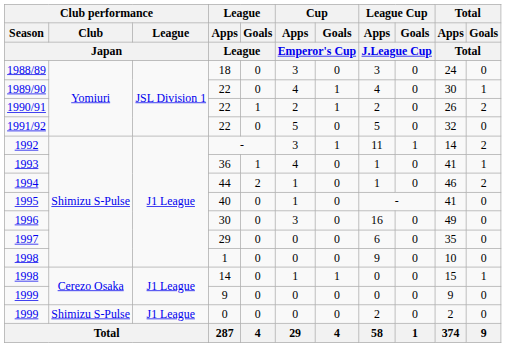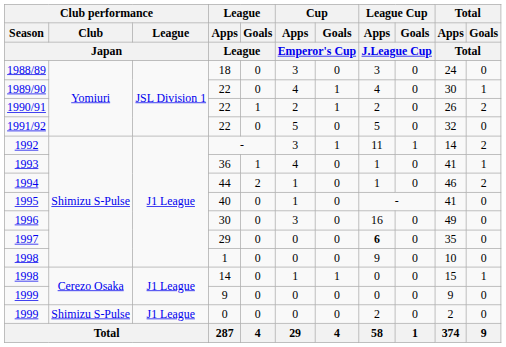(377, 239) normal -> (377, 239) bold
